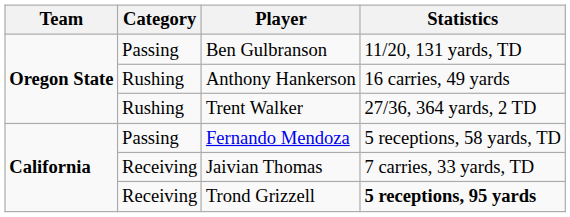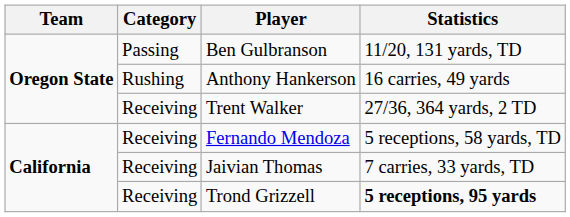(153, 108) Rushing -> (160, 108) Receiving
(150, 137) Passing -> (160, 137) Receiving
